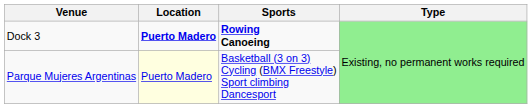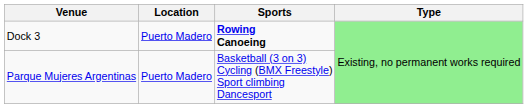(179, 36) bold -> (177, 36) normal
(177, 77) lightyellow background -> (177, 77) no background
